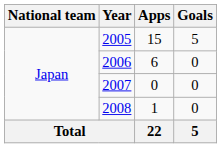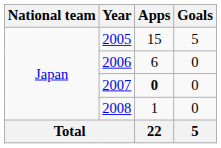(154, 85) normal -> (154, 85) bold
